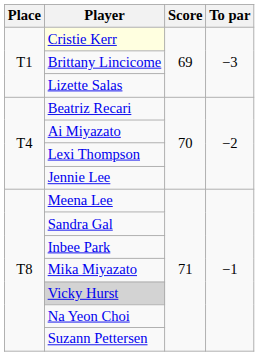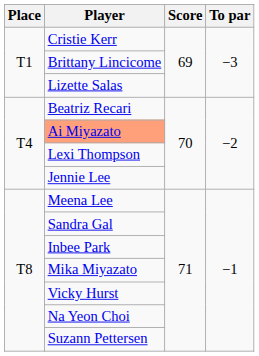(82, 39) lightyellow background -> (82, 39) no background
(84, 131) no background -> (84, 131) lightsalmon background
(83, 293) lightgrey background -> (83, 293) no background
